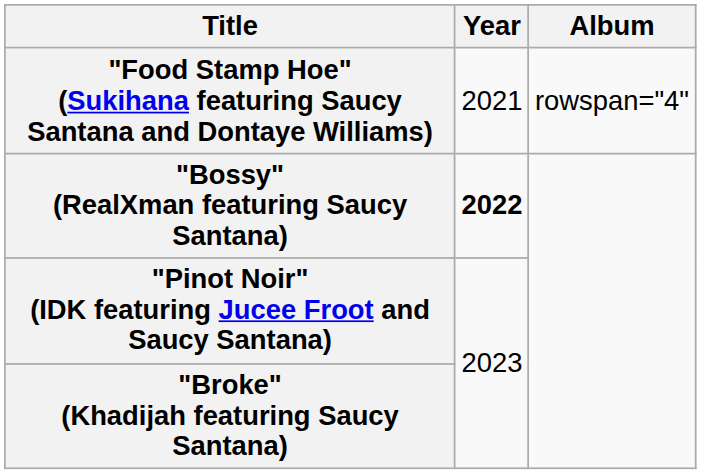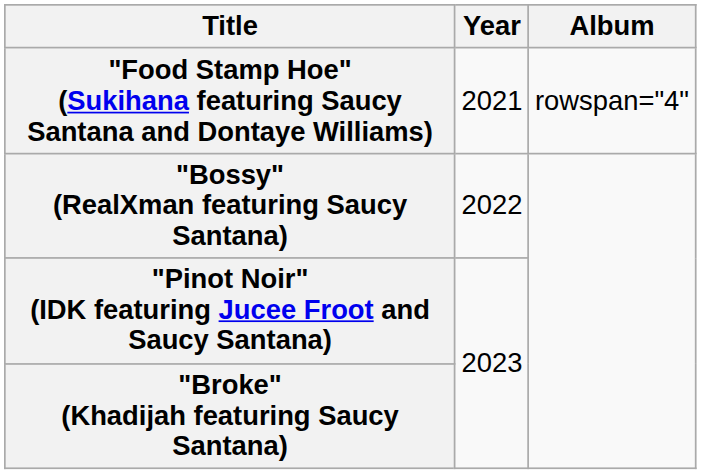(492, 205) bold -> (492, 205) normal
